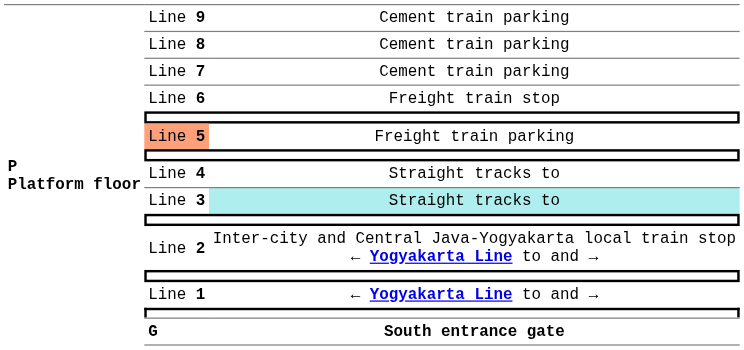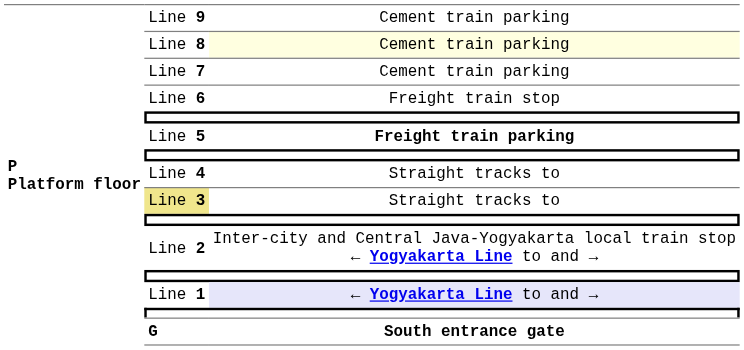(474, 45) no background -> (474, 45) lightyellow background
(177, 136) lightsalmon background -> (177, 136) no background
(474, 136) normal -> (474, 136) bold
(177, 201) no background -> (177, 201) khaki background
(474, 201) paleturquoise background -> (474, 201) no background
(474, 295) no background -> (474, 295) lavender background
